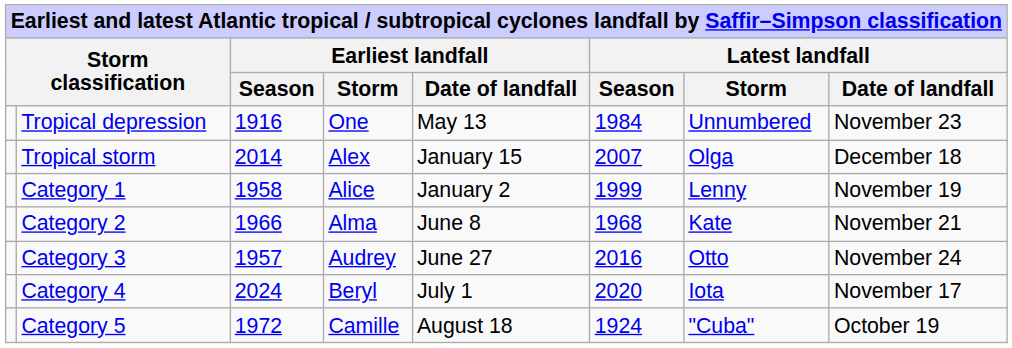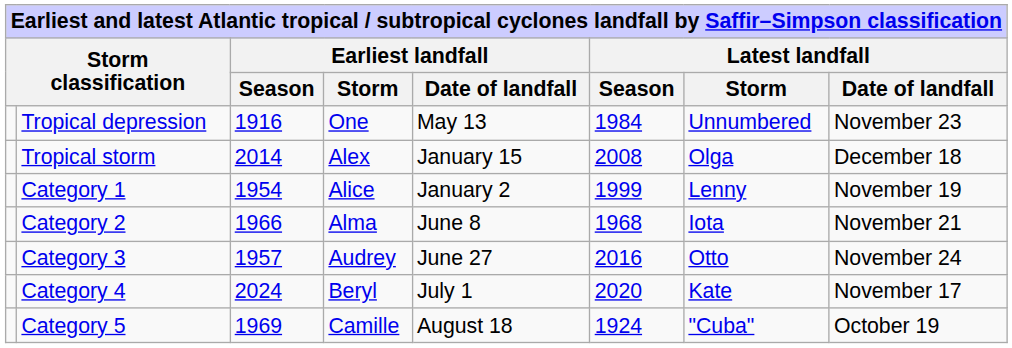(618, 156) 2007 -> (618, 156) 2008
(258, 190) 1958 -> (258, 190) 1954
(710, 223) Kate -> (706, 223) Iota
(706, 291) Iota -> (710, 291) Kate
(258, 325) 1972 -> (258, 325) 1969
